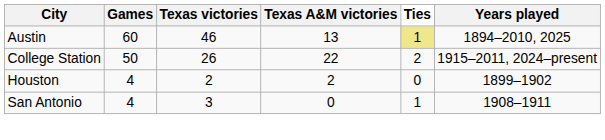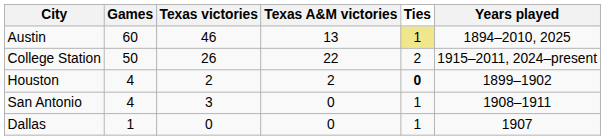(417, 80) normal -> (417, 80) bold
+ row: (27, 124)
